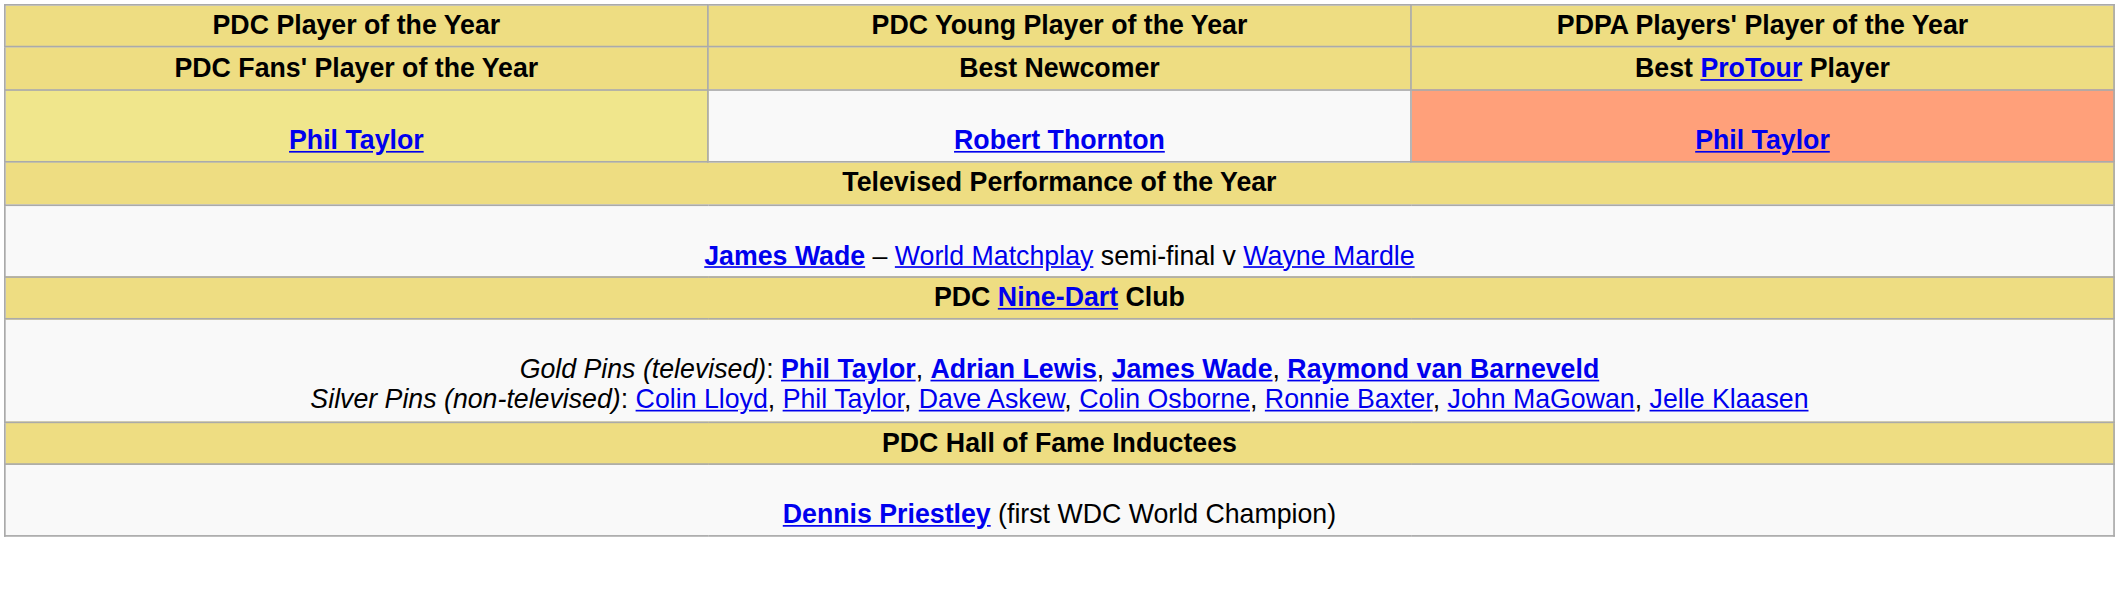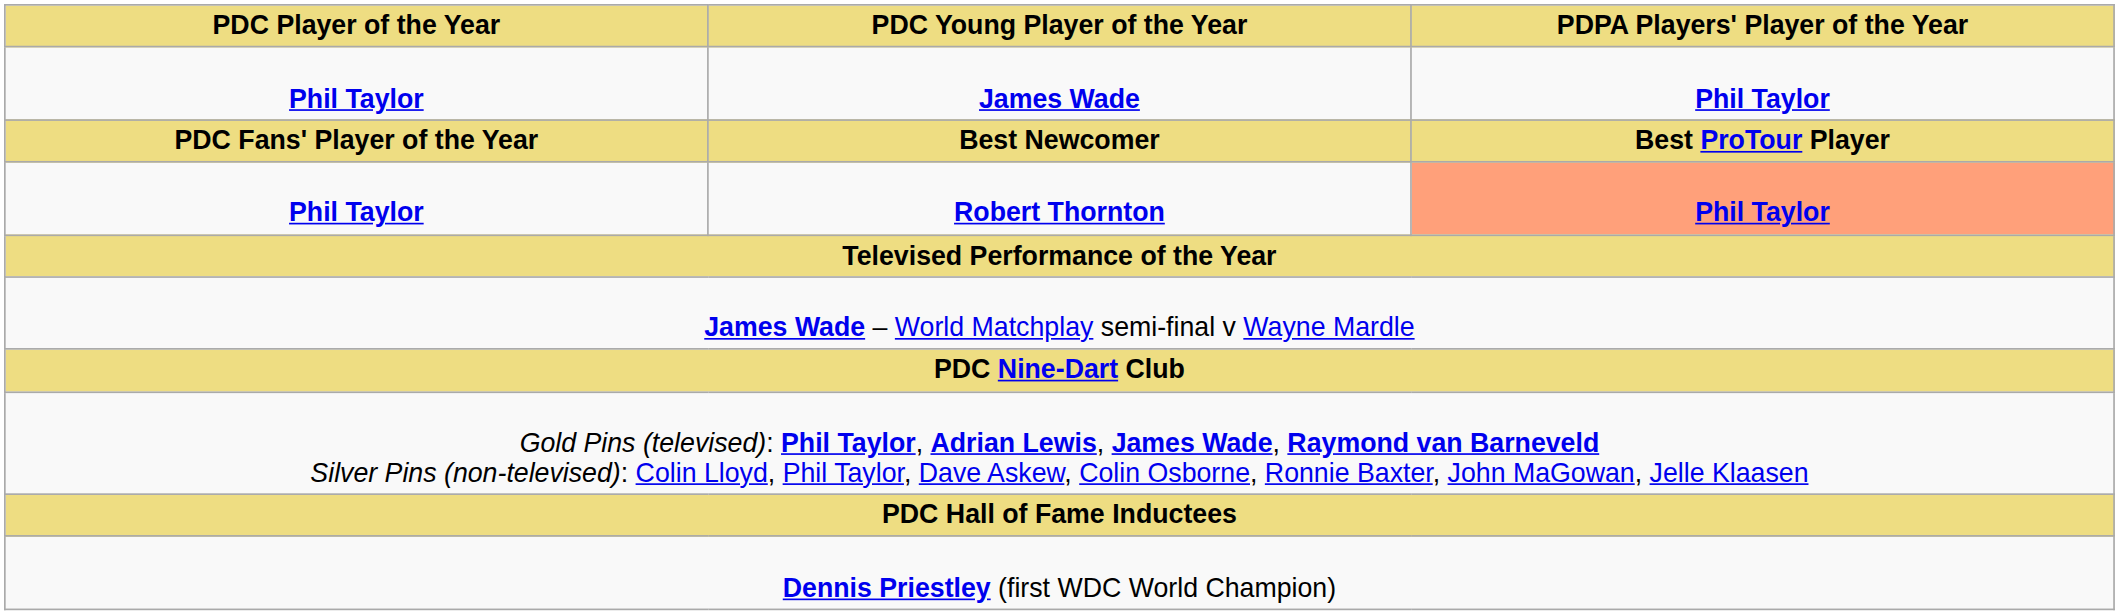+ row: (1059, 98)
(356, 140) khaki background -> (356, 212) no background
